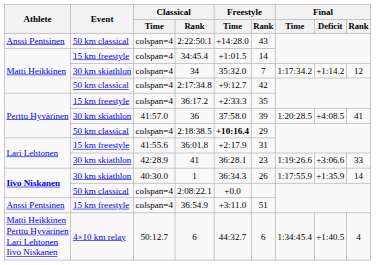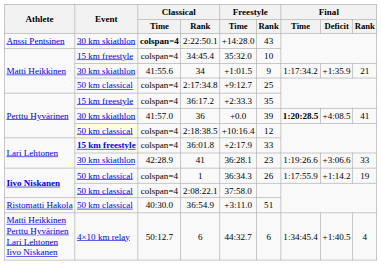(101, 41) 50 km classical -> (106, 41) 30 km skiathlon
(154, 41) normal -> (159, 41) bold
(232, 56) +1:01.5 -> (238, 56) 35:32.0
(263, 56) 14 -> (269, 56) 10
(154, 71) colspan=4 -> (159, 71) 41:55.6
(232, 71) 35:32.0 -> (238, 71) +1:01.5
(263, 71) 7 -> (269, 71) 9
(330, 71) +1:14.2 -> (337, 71) +1:35.9
(358, 71) 12 -> (365, 71) 21
(263, 86) 42 -> (269, 86) 25
(232, 116) 37:58.0 -> (238, 116) +0.0
(295, 116) normal -> (301, 116) bold
(101, 131) no background -> (105, 131) lightyellow background
(232, 131) bold -> (238, 131) normal
(263, 131) 29 -> (269, 131) 12
(101, 146) normal -> (106, 146) bold
(154, 146) 41:55.6 -> (159, 146) colspan=4
(263, 146) 31 -> (269, 146) 33
(102, 176) 30 km skiathlon -> (105, 176) 50 km classical
(154, 176) 40:30.0 -> (159, 176) colspan=4
(330, 176) +1:35.9 -> (337, 176) +1:14.2
(358, 176) 14 -> (365, 176) 19
(232, 191) +0.0 -> (238, 191) 37:58.0
(36, 206) Anssi Pentsinen -> (40, 206) Ristomatti Hakola
(101, 206) 15 km freestyle -> (105, 206) 50 km classical
(154, 206) colspan=4 -> (159, 206) 40:30.0
